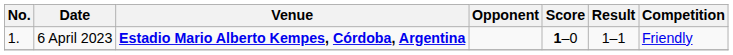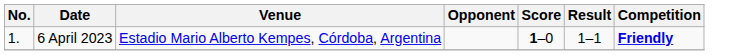(292, 38) bold -> (280, 38) normal
(667, 38) normal -> (645, 38) bold
